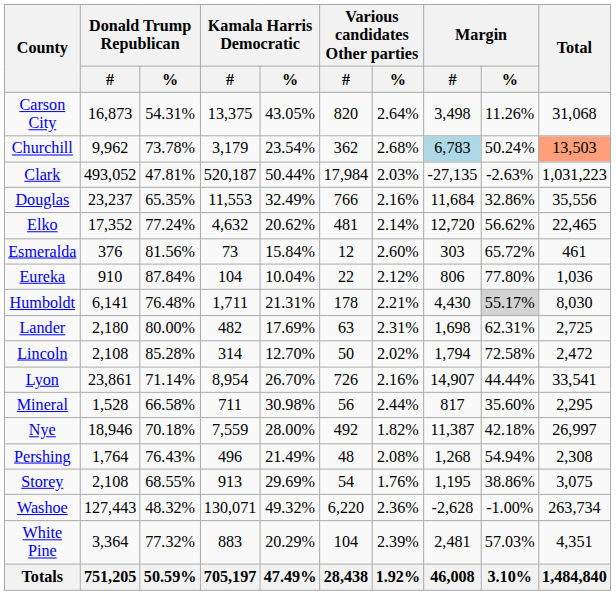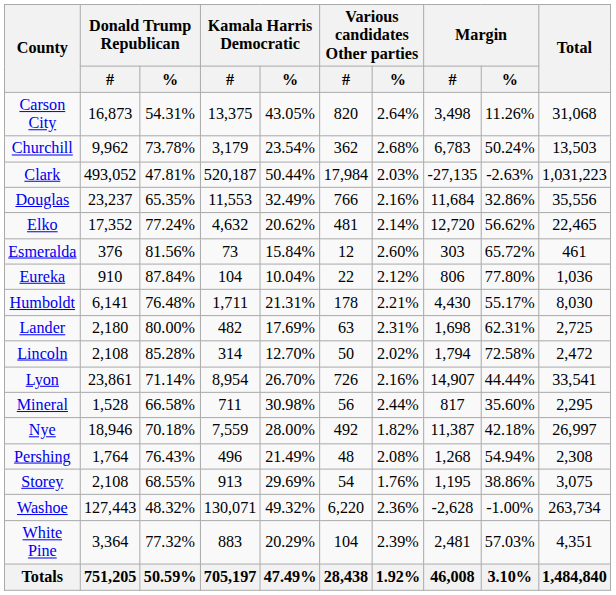(452, 148) lightblue background -> (452, 148) no background
(574, 148) lightsalmon background -> (574, 148) no background
(510, 302) lightgrey background -> (510, 302) no background
